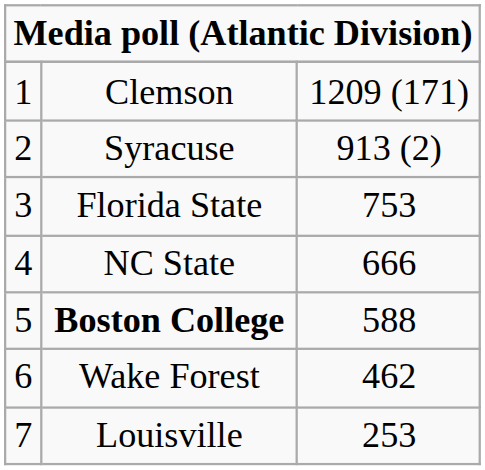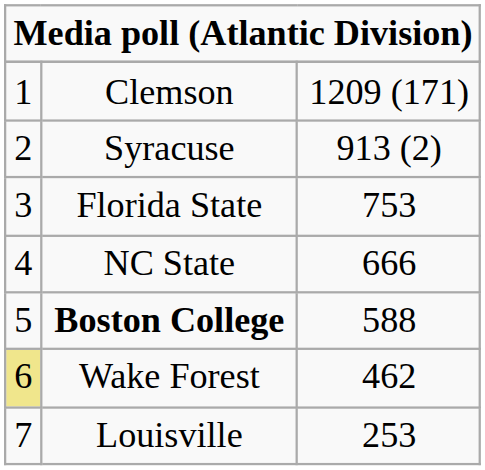(23, 377) no background -> (23, 377) khaki background
